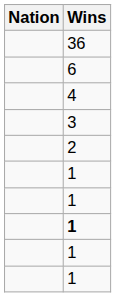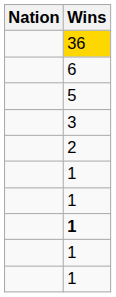(76, 43) no background -> (76, 43) gold background
(72, 95) 4 -> (72, 95) 5
